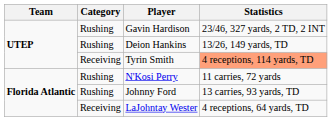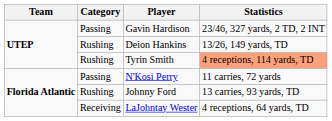(97, 28) Rushing -> (95, 28) Passing
(100, 60) Receiving -> (97, 60) Rushing
(97, 76) Rushing -> (95, 76) Passing
